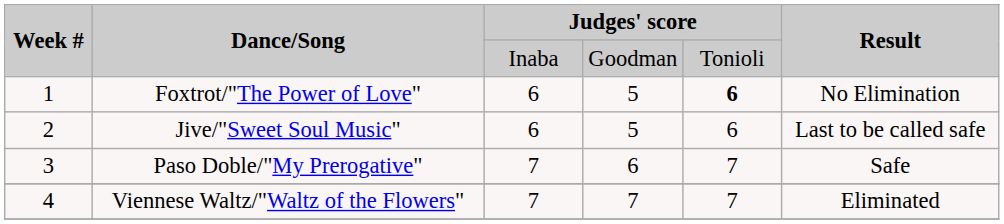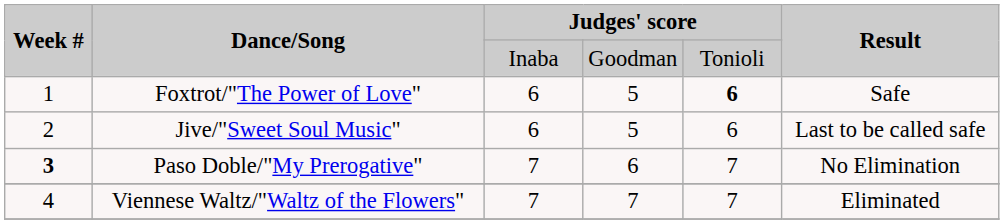(890, 93) No Elimination -> (890, 93) Safe
(48, 165) normal -> (48, 165) bold
(890, 165) Safe -> (890, 165) No Elimination
